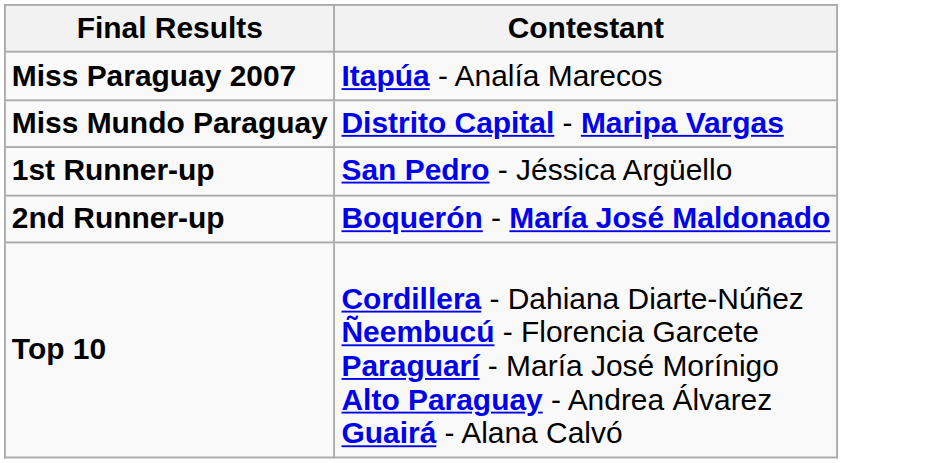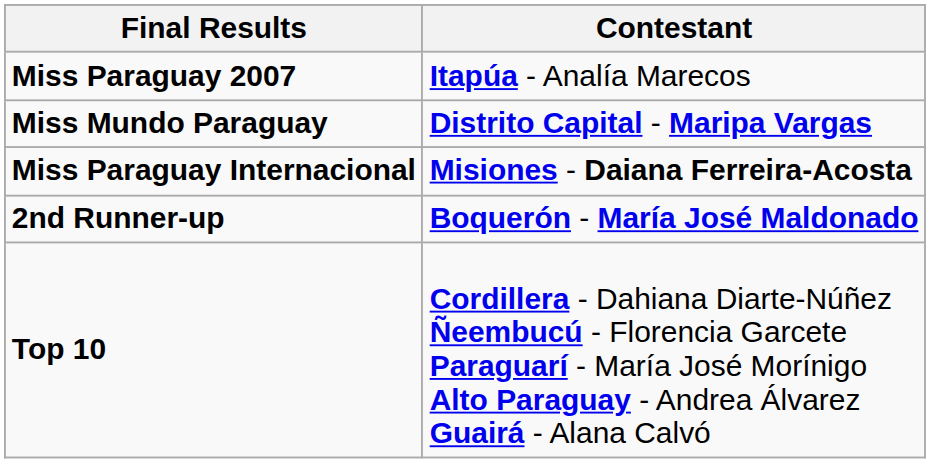+ row: (214, 170)
- row: (113, 170)
